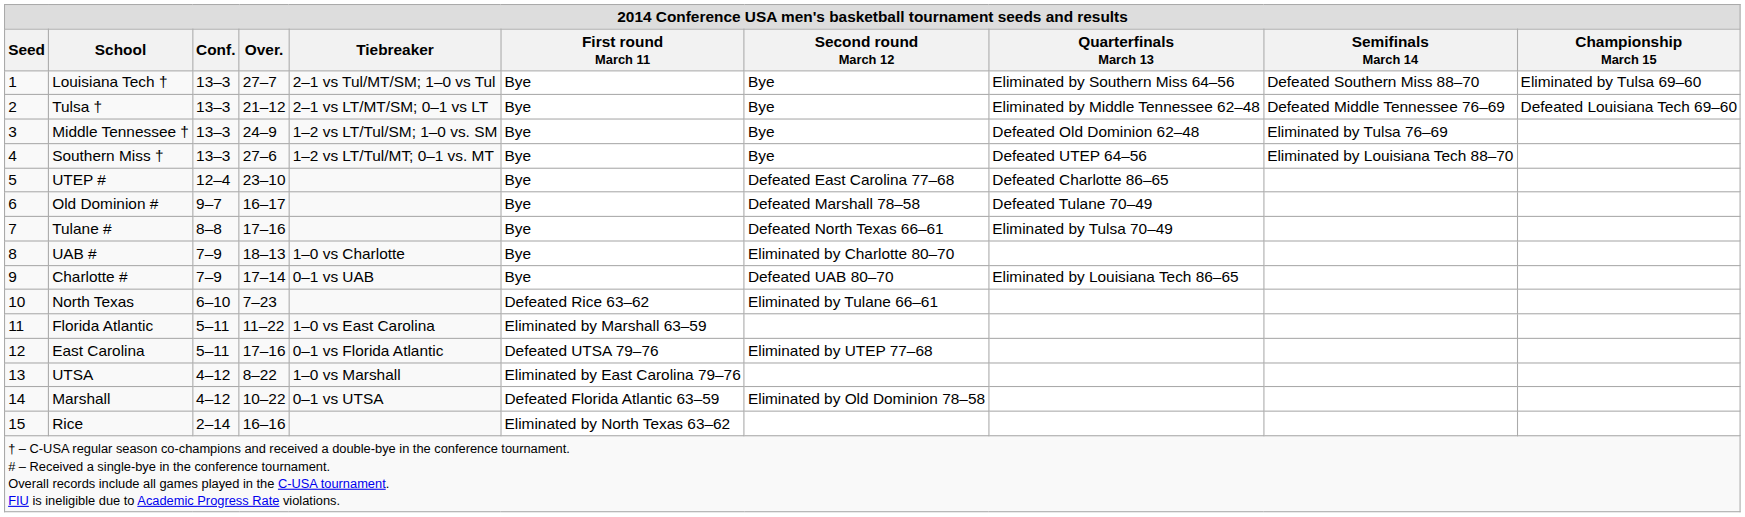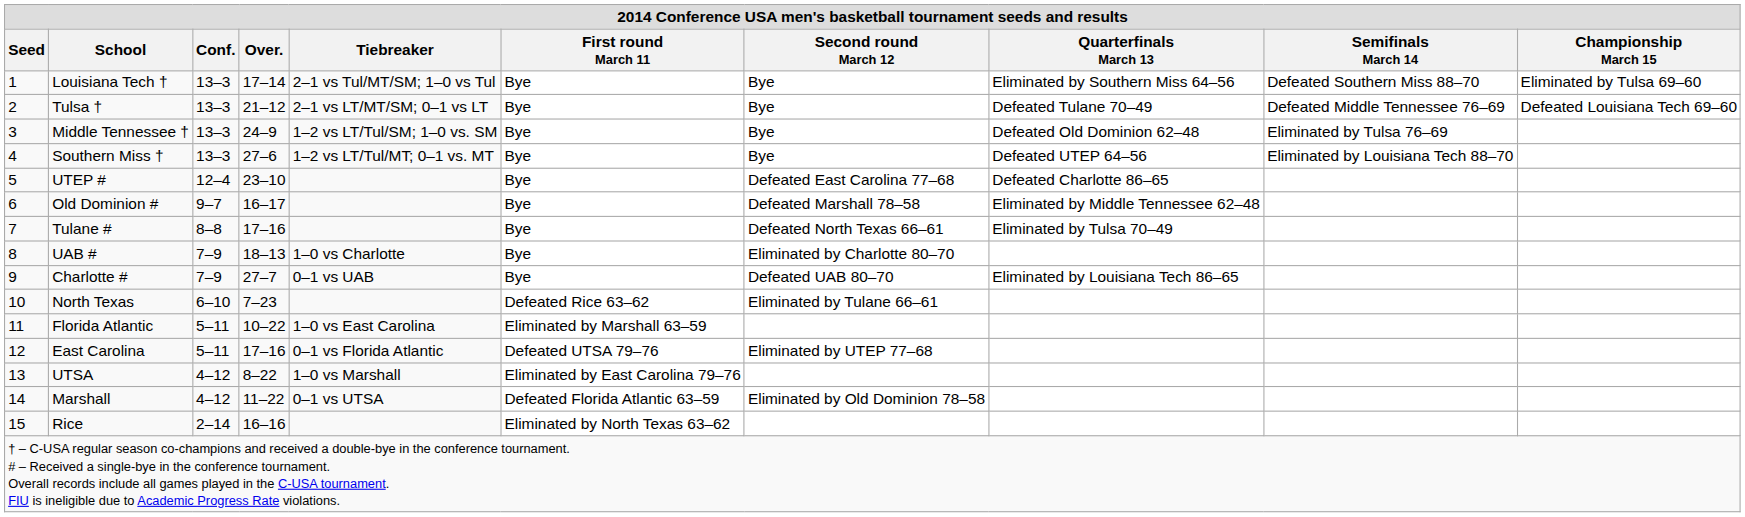(260, 83) 27–7 -> (264, 83) 17–14
(1126, 107) Eliminated by Middle Tennessee 62–48 -> (1072, 107) Defeated Tulane 70–49
(1072, 205) Defeated Tulane 70–49 -> (1126, 205) Eliminated by Middle Tennessee 62–48
(264, 278) 17–14 -> (260, 278) 27–7
(264, 326) 11–22 -> (264, 326) 10–22
(264, 399) 10–22 -> (264, 399) 11–22
